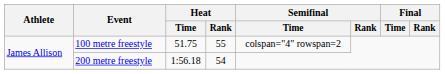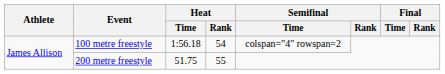(186, 44) 51.75 -> (186, 44) 1:56.18
(221, 44) 55 -> (221, 44) 54
(186, 61) 1:56.18 -> (186, 61) 51.75
(221, 61) 54 -> (221, 61) 55
